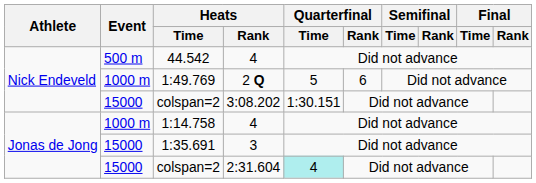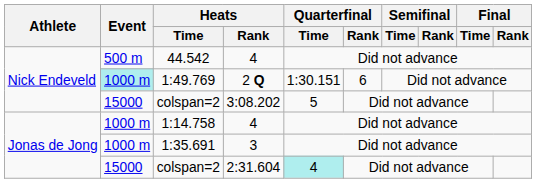(127, 80) no background -> (127, 80) paleturquoise background
(314, 80) 5 -> (314, 80) 1:30.151
(314, 102) 1:30.151 -> (314, 102) 5
(123, 146) 15000 -> (127, 146) 1000 m
